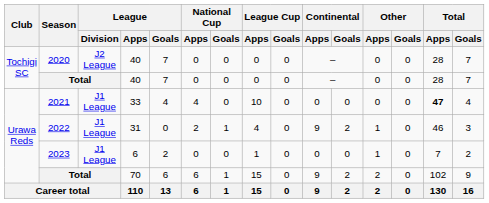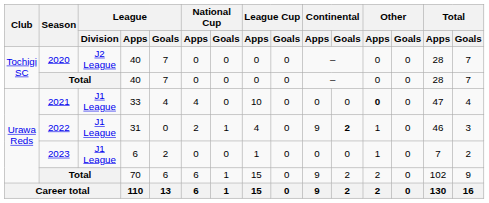(377, 101) normal -> (377, 101) bold
(438, 101) bold -> (438, 101) normal
(347, 128) normal -> (347, 128) bold
